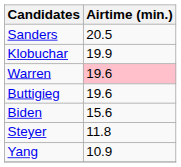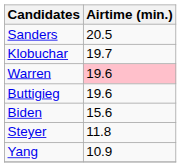(99, 54) 19.9 -> (99, 54) 19.7
